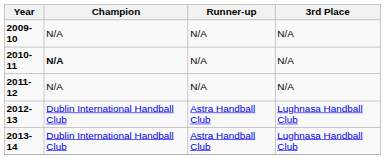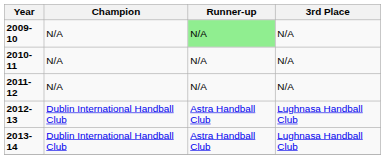(198, 33) no background -> (198, 33) lightgreen background
(55, 60) bold -> (55, 60) normal
